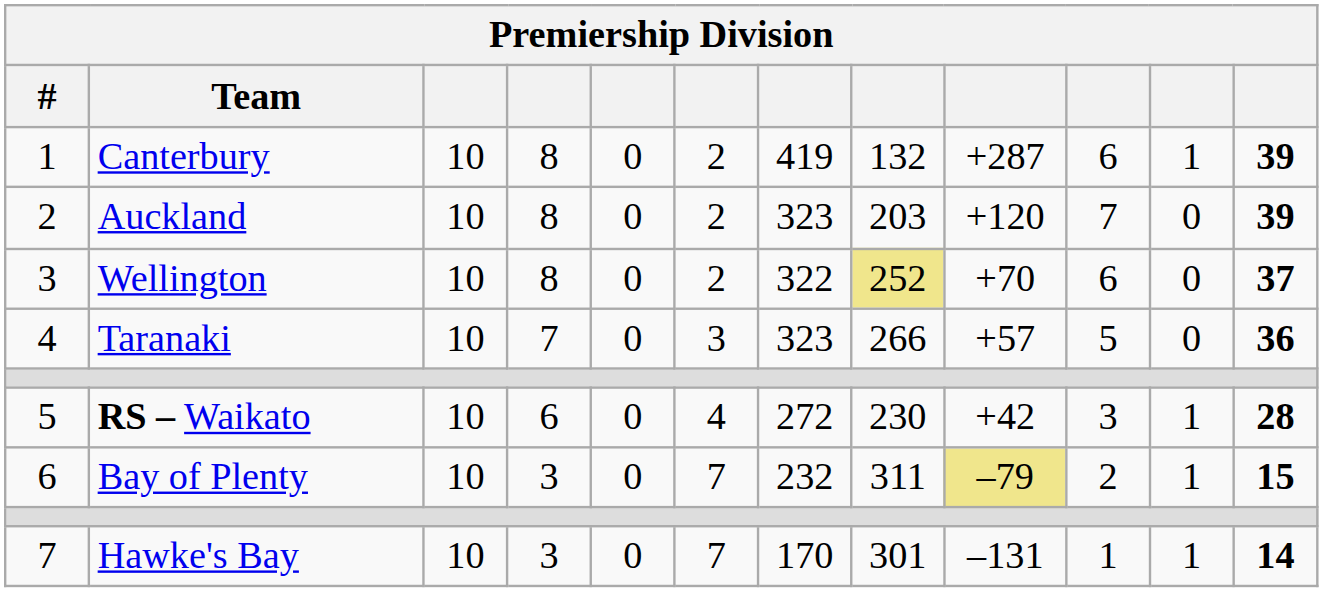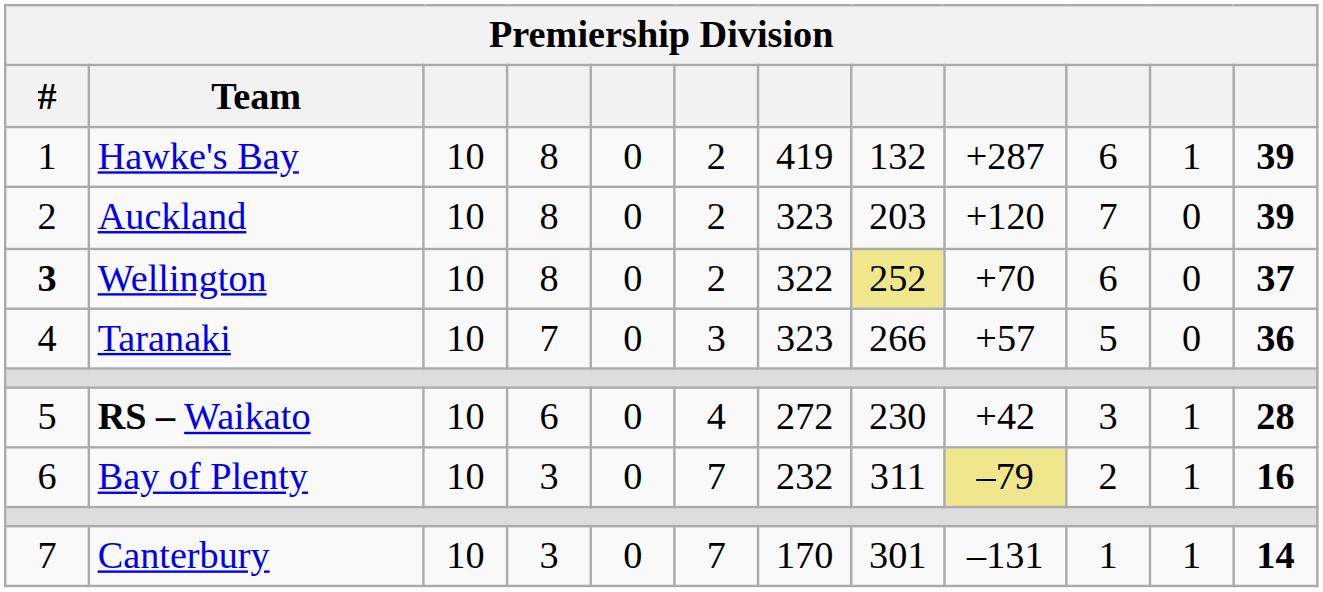(184, 156) Canterbury -> (198, 156) Hawke's Bay
(47, 277) normal -> (47, 277) bold
(1275, 476) 15 -> (1275, 476) 16
(198, 555) Hawke's Bay -> (184, 555) Canterbury
